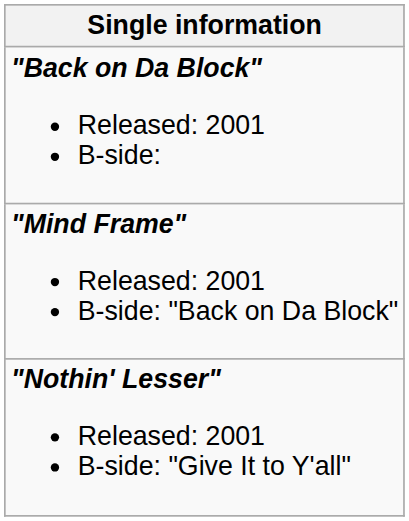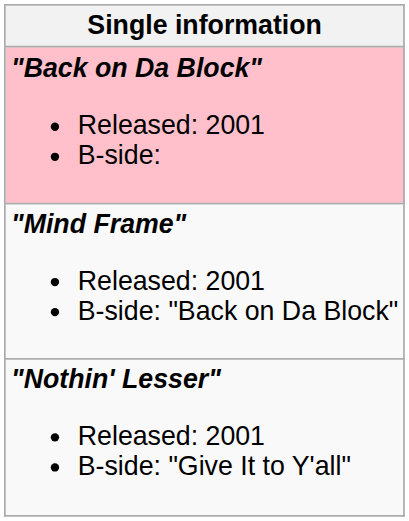(205, 112) no background -> (205, 112) pink background
